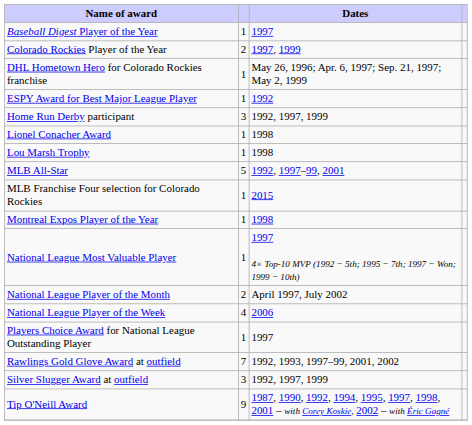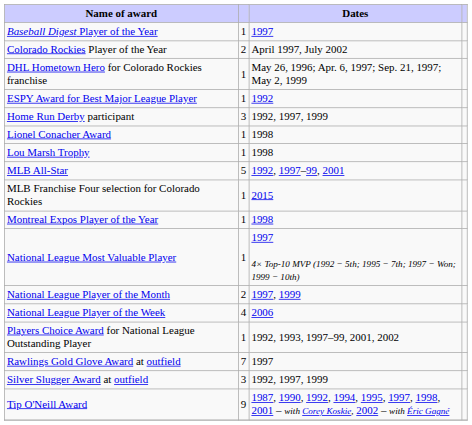(276, 50) 1997, 1999 -> (299, 50) April 1997, July 2002
(299, 295) April 1997, July 2002 -> (276, 295) 1997, 1999
(262, 337) 1997 -> (325, 337) 1992, 1993, 1997–99, 2001, 2002
(325, 362) 1992, 1993, 1997–99, 2001, 2002 -> (262, 362) 1997
